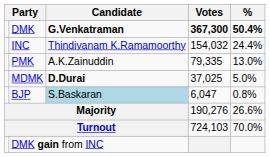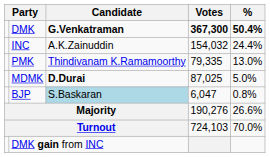(117, 45) Thindivanam K.Ramamoorthy -> (81, 45) A.K.Zainuddin
(81, 62) A.K.Zainuddin -> (117, 62) Thindivanam K.Ramamoorthy
(206, 78) 37,025 -> (206, 78) 87,025
